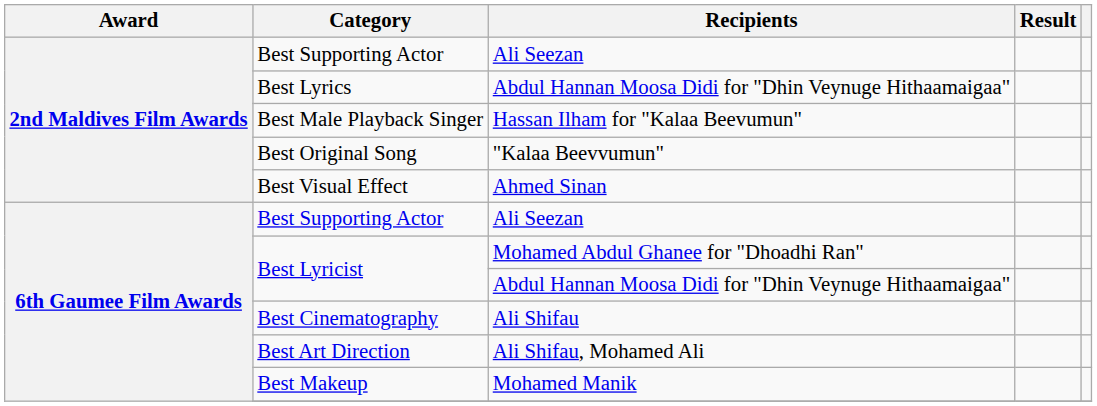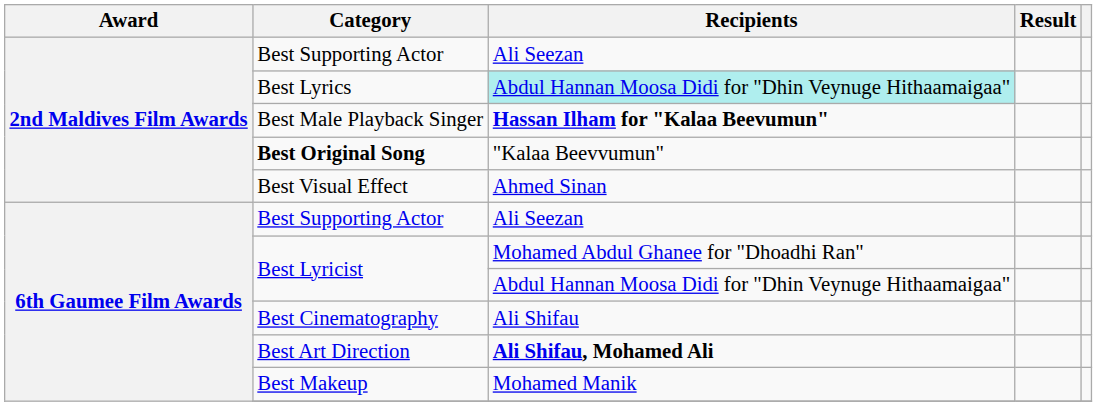(751, 86) no background -> (751, 86) paleturquoise background
(647, 119) normal -> (661, 119) bold
(337, 152) normal -> (341, 152) bold
(598, 350) normal -> (603, 350) bold
